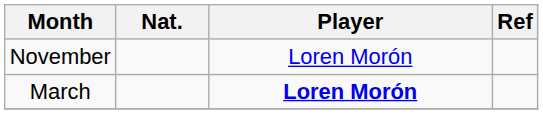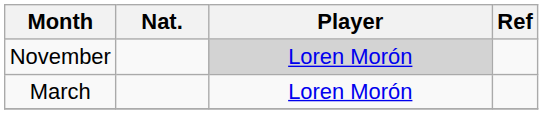(350, 56) no background -> (350, 56) lightgrey background
(350, 91) bold -> (350, 91) normal
